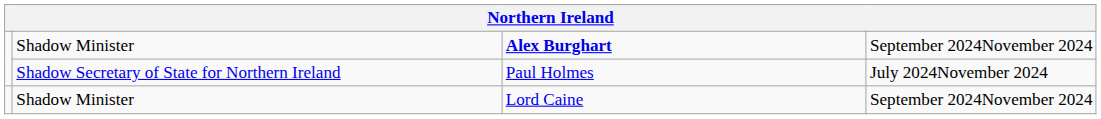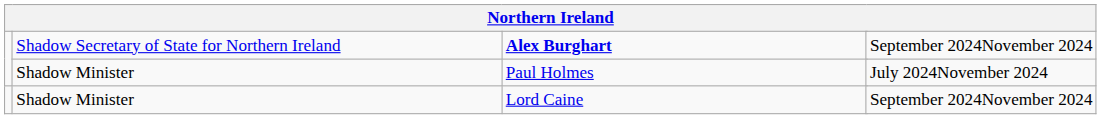(75, 45) Shadow Minister -> (178, 45) Shadow Secretary of State for Northern Ireland
(178, 72) Shadow Secretary of State for Northern Ireland -> (75, 72) Shadow Minister
